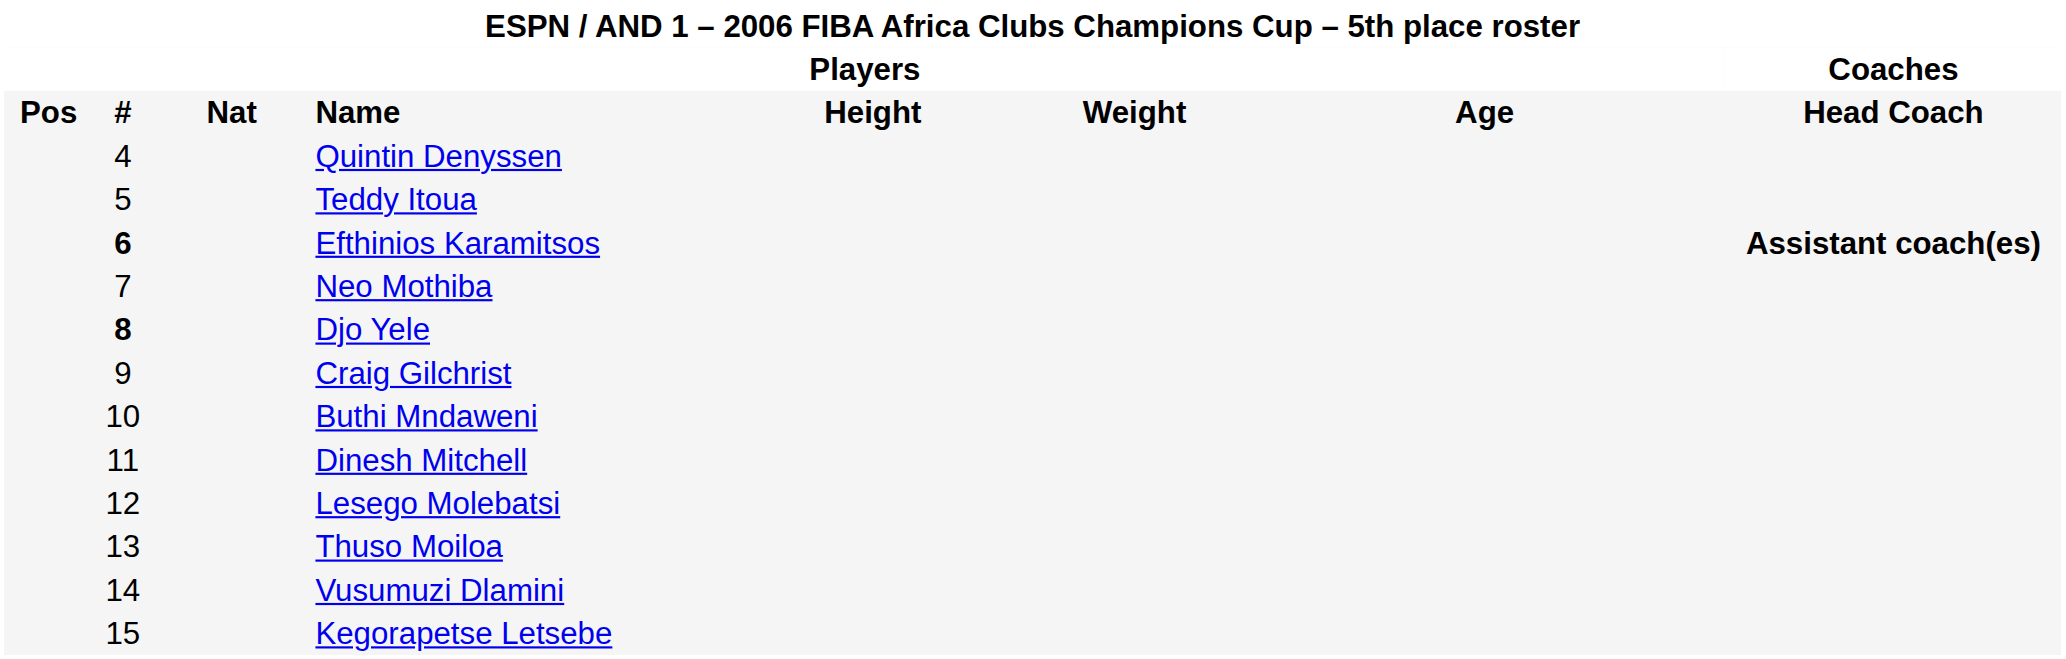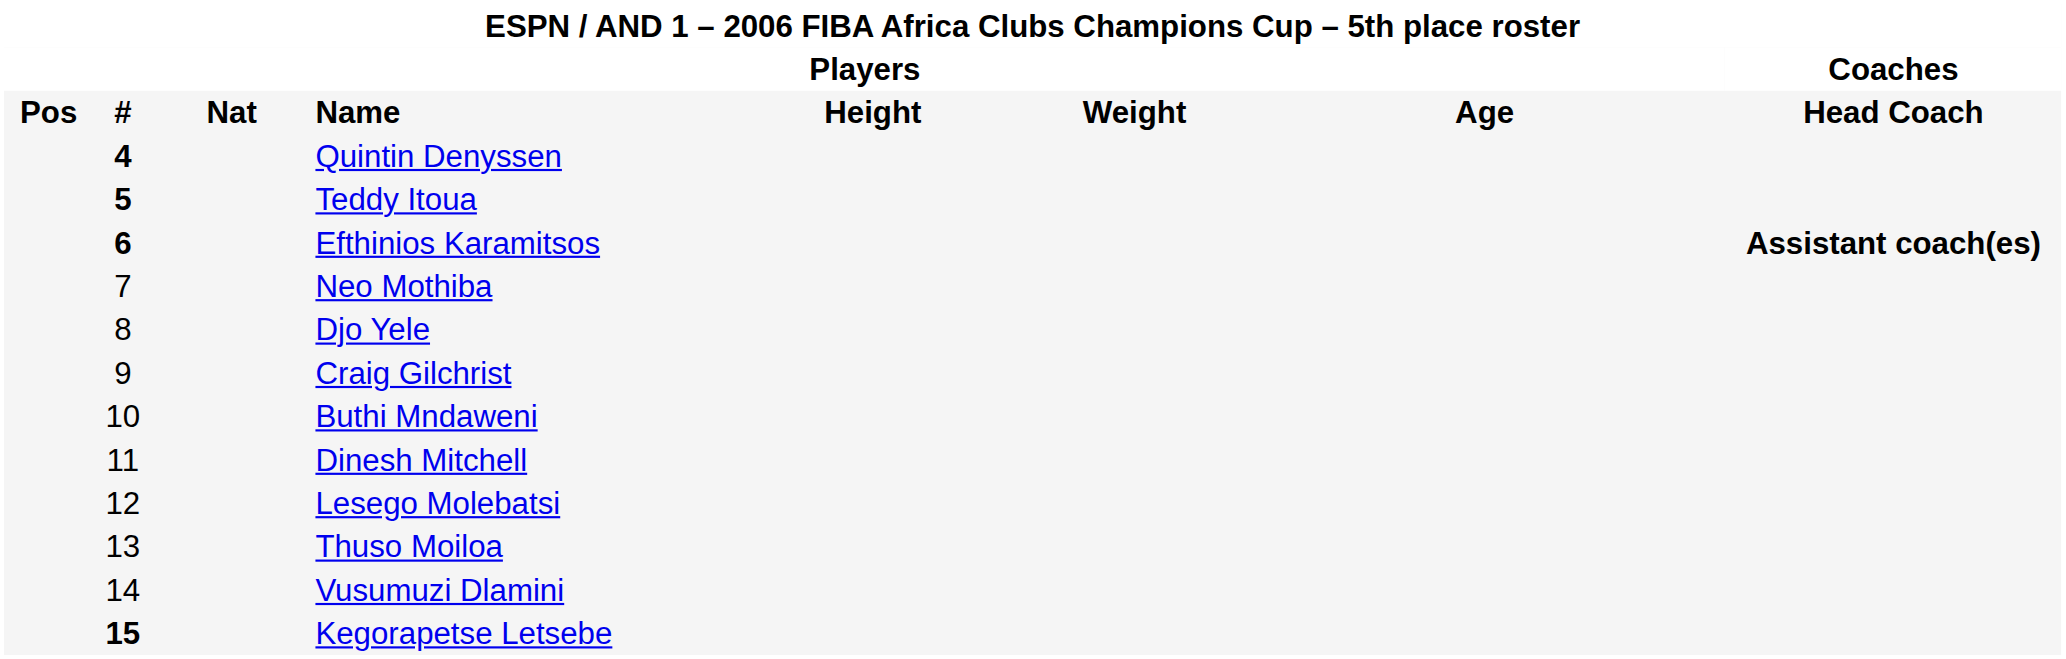(123, 156) normal -> (123, 156) bold
(123, 199) normal -> (123, 199) bold
(123, 330) bold -> (123, 330) normal
(123, 633) normal -> (123, 633) bold
